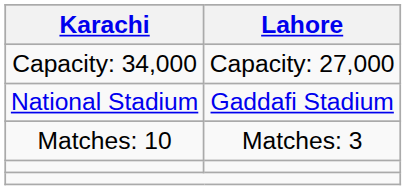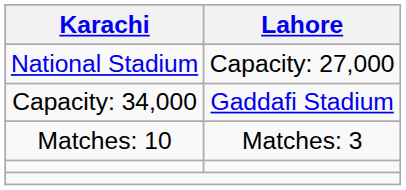(105, 63) Capacity: 34,000 -> (105, 63) National Stadium
(105, 102) National Stadium -> (105, 102) Capacity: 34,000
